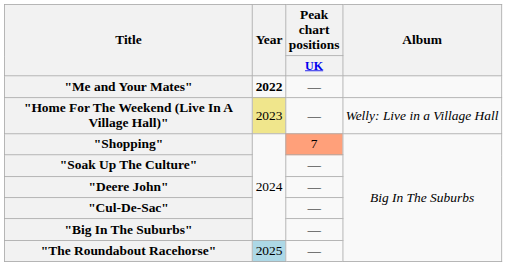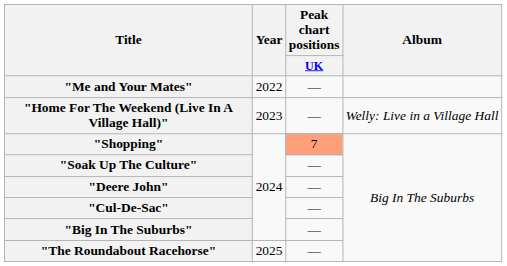(269, 86) bold -> (269, 86) normal
(269, 115) khaki background -> (269, 115) no background
(269, 250) lightblue background -> (269, 250) no background
